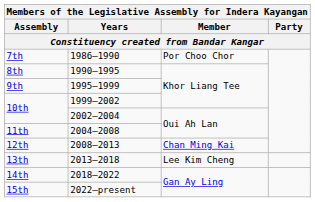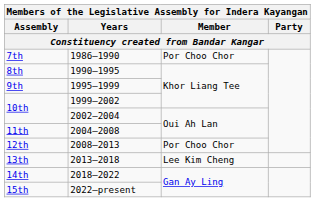(199, 145) Chan Ming Kai -> (199, 145) Por Choo Chor
